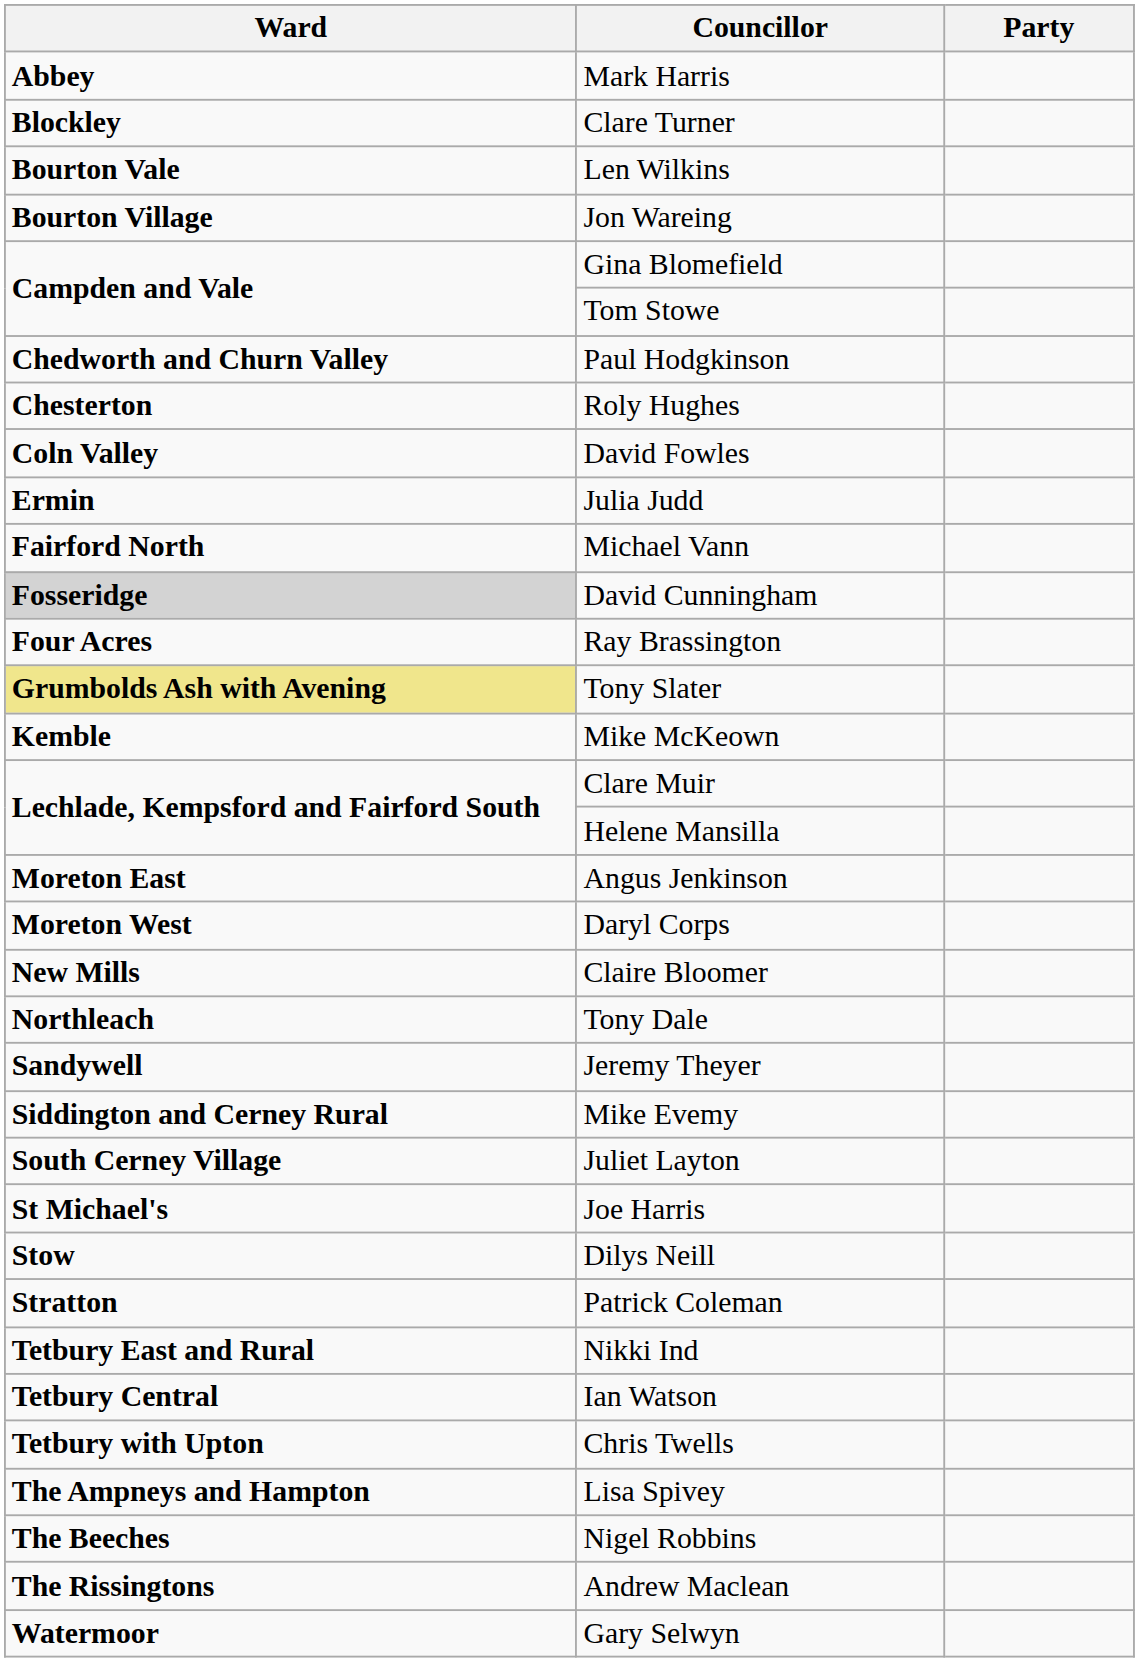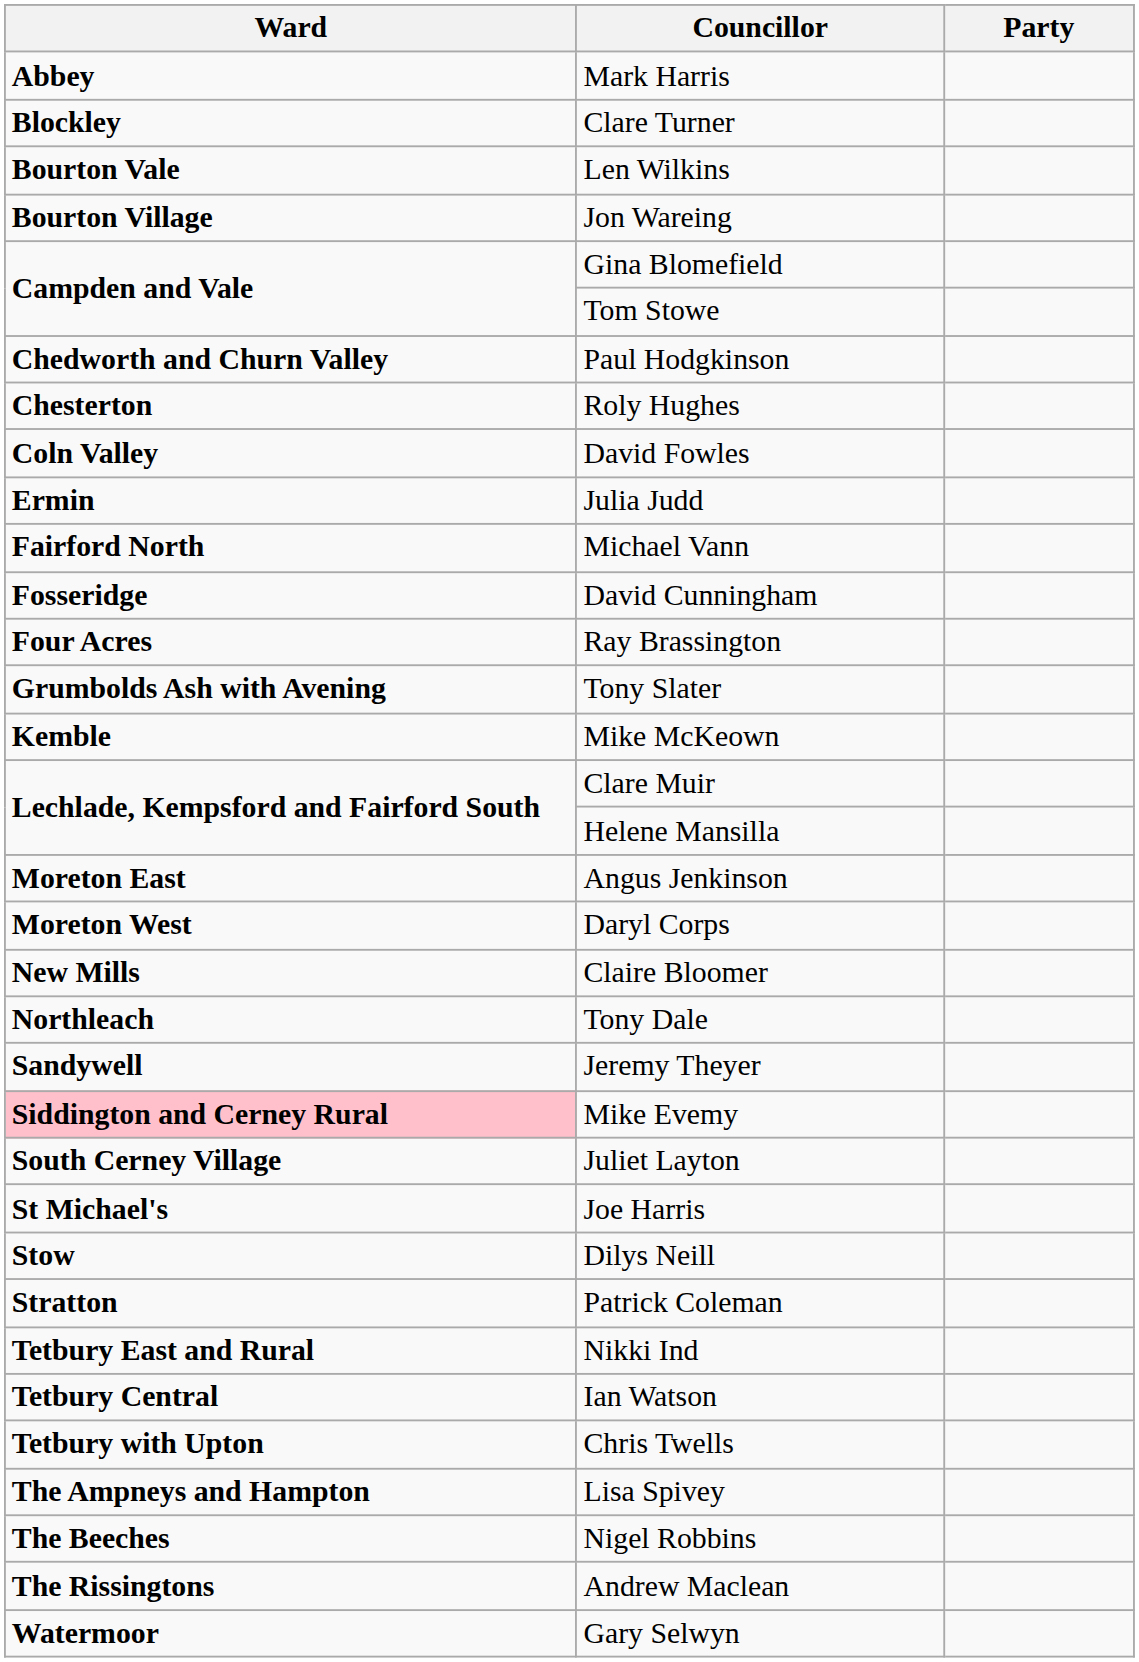(80, 594) lightgrey background -> (80, 594) no background
(199, 688) khaki background -> (199, 688) no background
(200, 1113) no background -> (200, 1113) pink background
